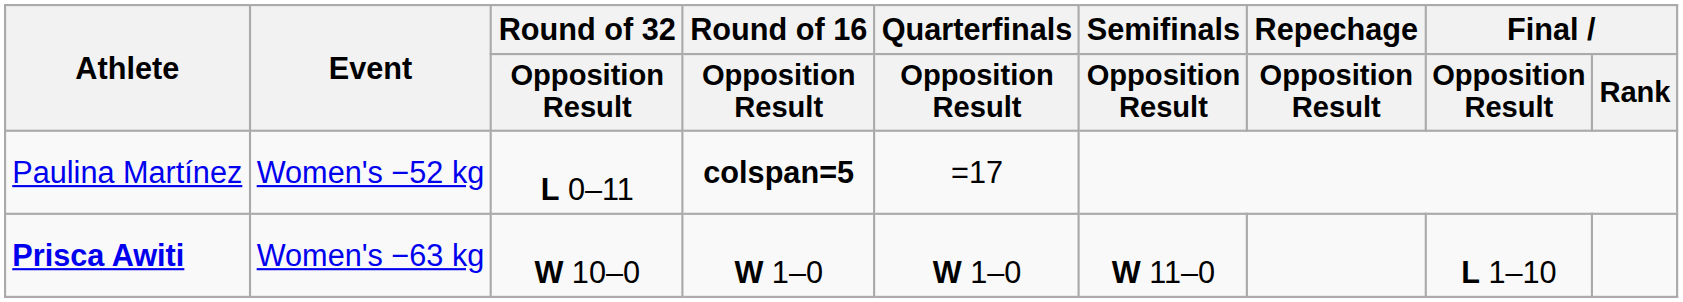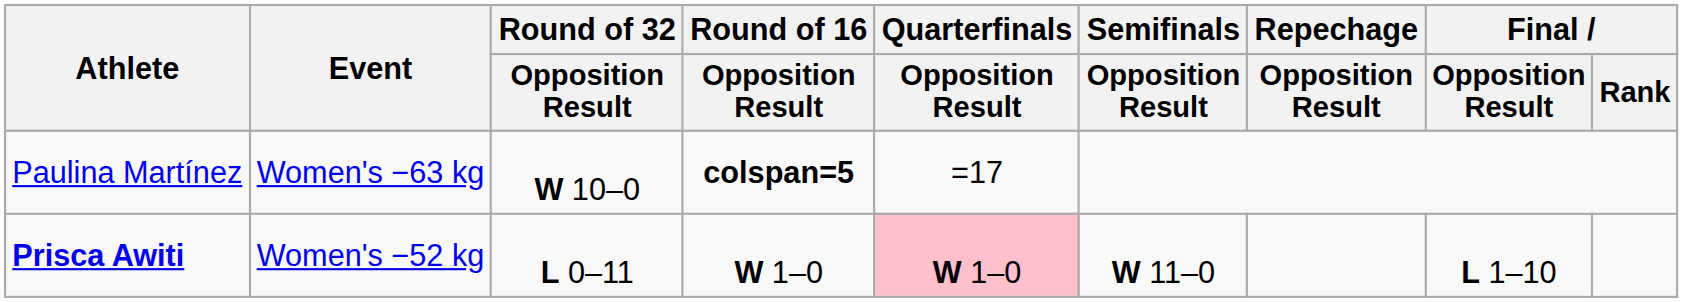(370, 173) Women's −52 kg -> (370, 173) Women's −63 kg
(587, 190) L 0–11 -> (587, 190) W 10–0
(370, 255) Women's −63 kg -> (370, 255) Women's −52 kg
(587, 272) W 10–0 -> (587, 272) L 0–11
(977, 272) no background -> (977, 272) pink background
